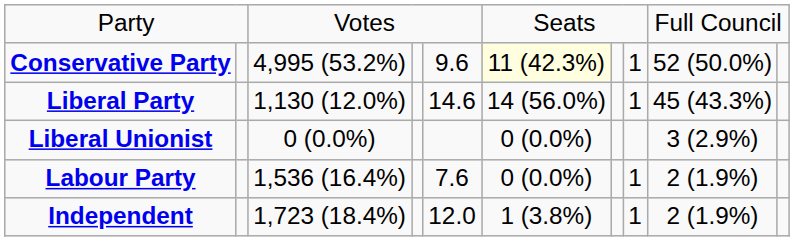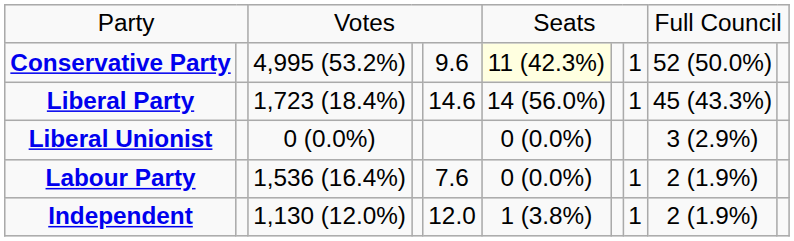(330, 100) 1,130 (12.0%) -> (330, 100) 1,723 (18.4%)
(330, 216) 1,723 (18.4%) -> (330, 216) 1,130 (12.0%)
